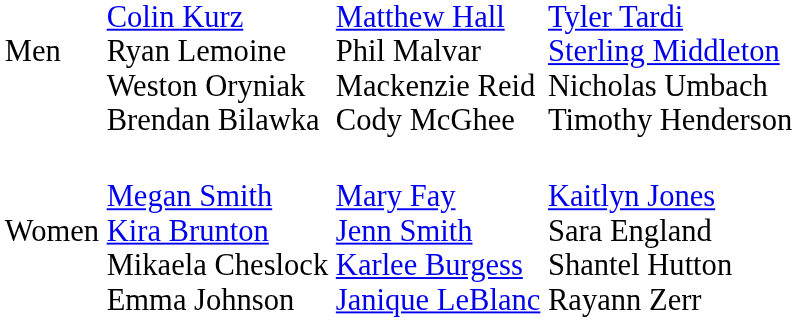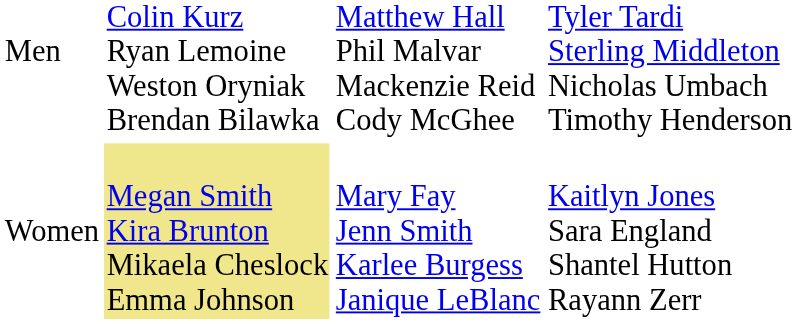(217, 247) no background -> (217, 247) khaki background
